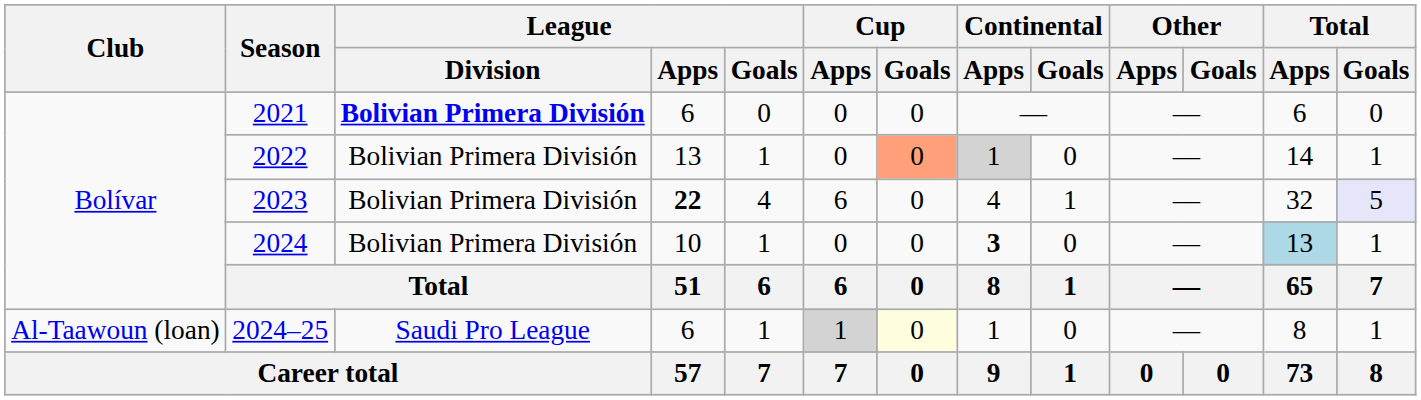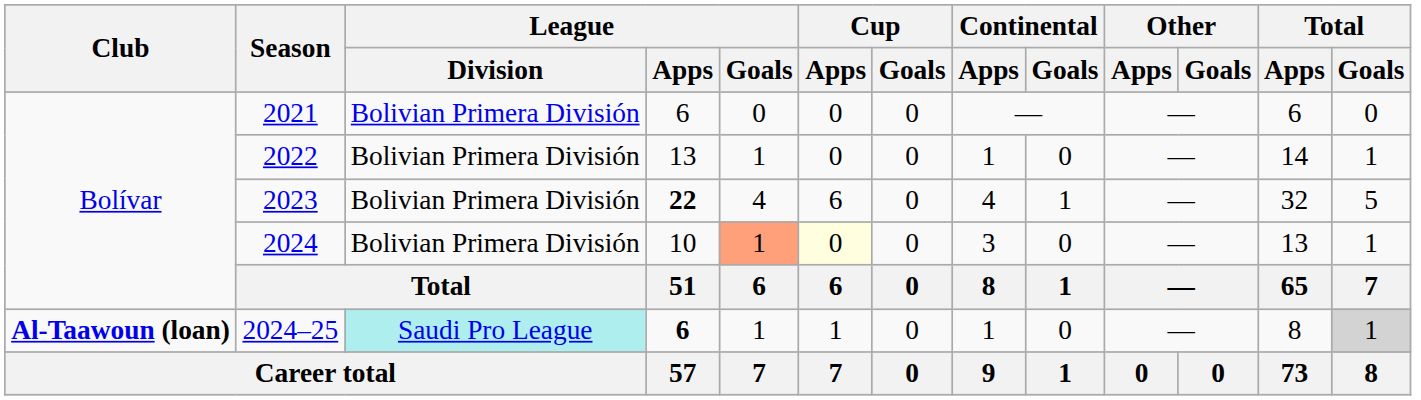(493, 112) bold -> (495, 112) normal
(917, 156) lightsalmon background -> (912, 156) no background
(994, 156) lightgrey background -> (989, 156) no background
(1376, 199) lavender background -> (1371, 199) no background
(764, 243) no background -> (759, 243) lightsalmon background
(841, 243) no background -> (836, 243) lightyellow background
(994, 243) bold -> (989, 243) normal
(1300, 243) lightblue background -> (1294, 243) no background
(115, 329) normal -> (121, 329) bold
(493, 329) no background -> (495, 329) paleturquoise background
(688, 329) normal -> (683, 329) bold
(841, 329) lightgrey background -> (836, 329) no background
(917, 329) lightyellow background -> (912, 329) no background
(1376, 329) no background -> (1371, 329) lightgrey background
